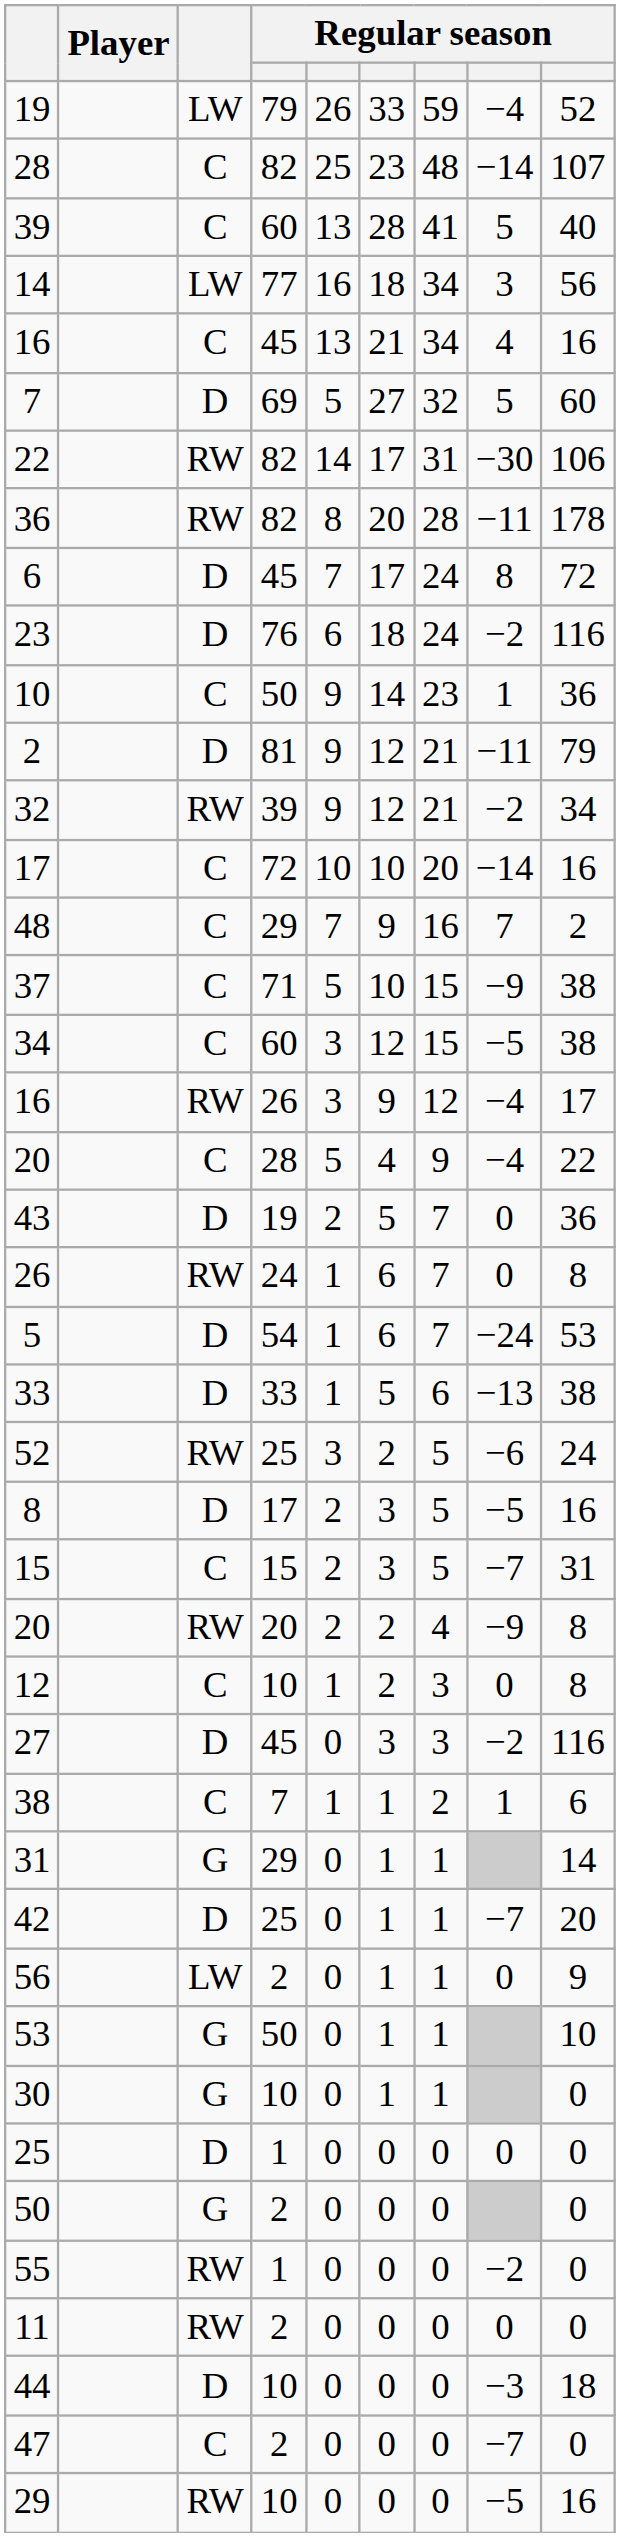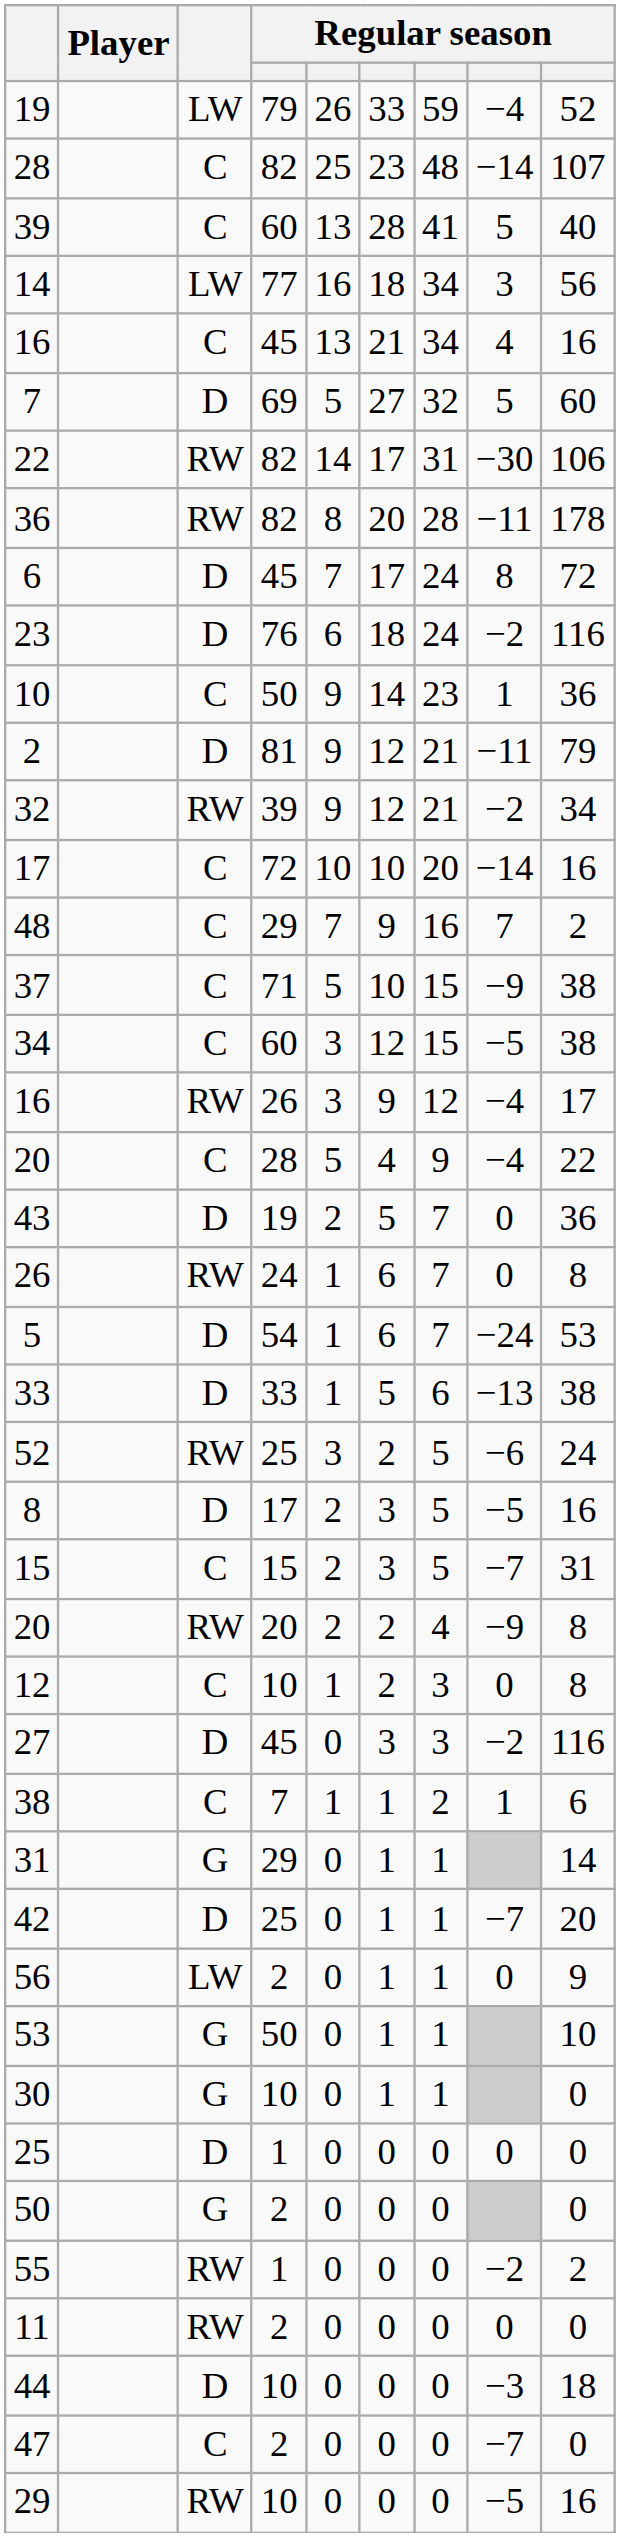(578, 2268) 0 -> (578, 2268) 2
